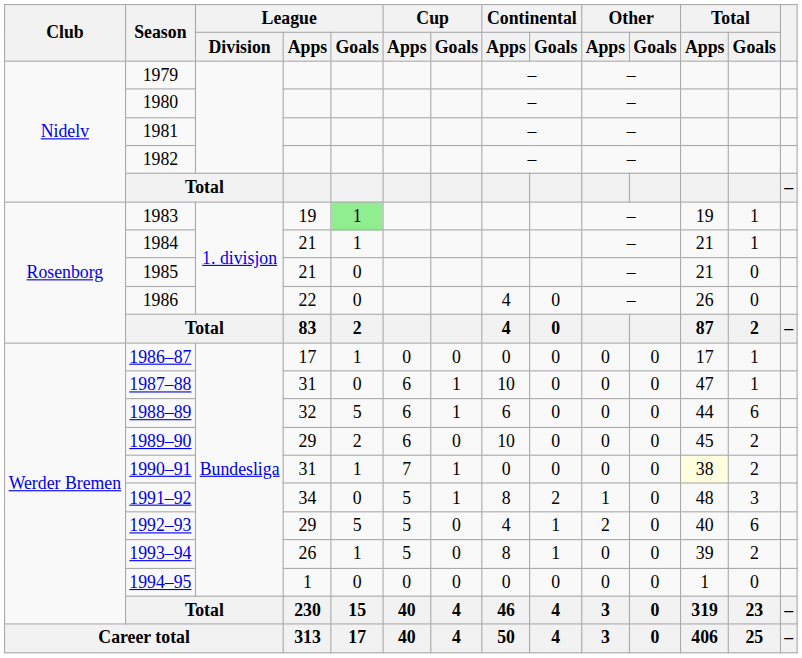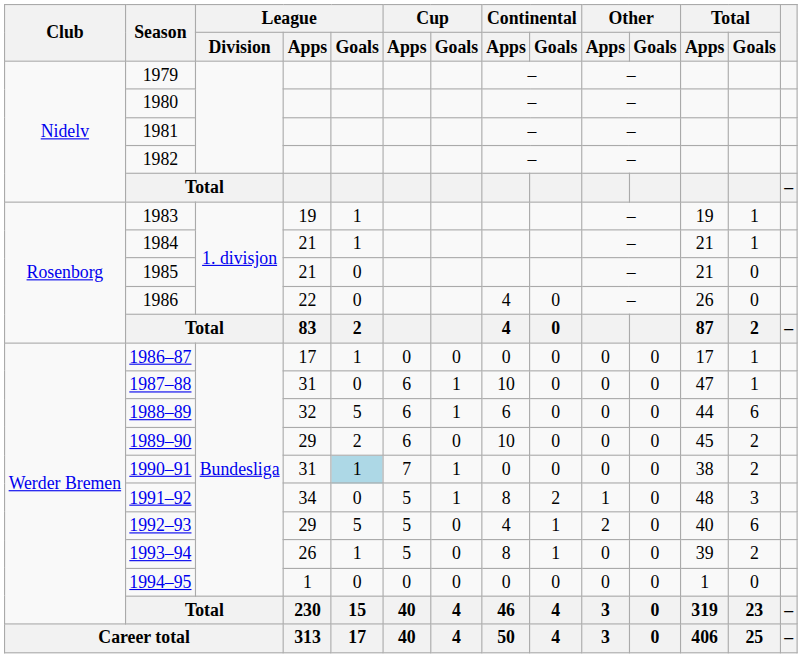(357, 215) lightgreen background -> (357, 215) no background
(357, 469) no background -> (357, 469) lightblue background
(705, 469) lightyellow background -> (705, 469) no background
